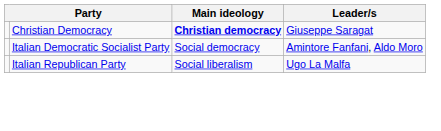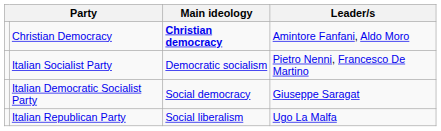(330, 30) Giuseppe Saragat -> (341, 36) Amintore Fanfani, Aldo Moro
+ row: (62, 65)
(355, 47) Amintore Fanfani, Aldo Moro -> (316, 95) Giuseppe Saragat
